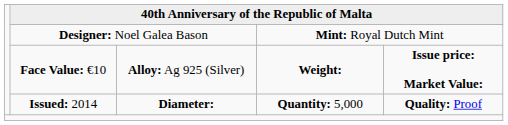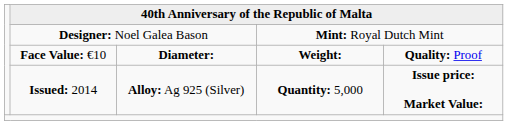(186, 69) Alloy: Ag 925 (Silver) -> (186, 55) Diameter:
(443, 69) Issue price: Market Value: -> (443, 55) Quality: Proof
(186, 104) Diameter: -> (186, 89) Alloy: Ag 925 (Silver)
(443, 104) Quality: Proof -> (443, 89) Issue price: Market Value:
